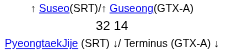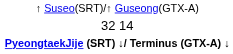(112, 44) normal -> (117, 43) bold
